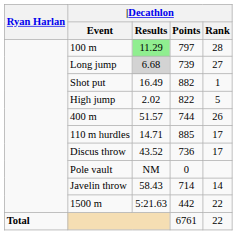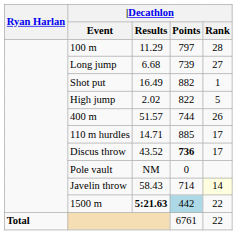(151, 48) lightgreen background -> (151, 48) no background
(151, 65) lightgrey background -> (151, 65) no background
(186, 152) normal -> (186, 152) bold
(218, 186) no background -> (218, 186) lightyellow background
(151, 204) normal -> (151, 204) bold
(186, 204) no background -> (186, 204) lightblue background
